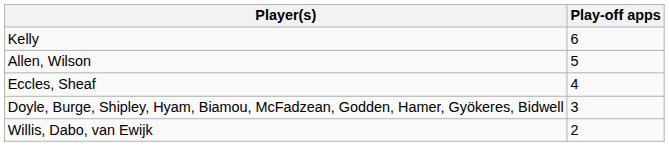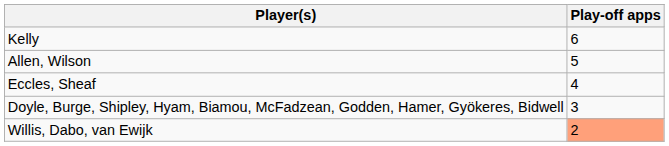(574, 130) no background -> (574, 130) lightsalmon background
